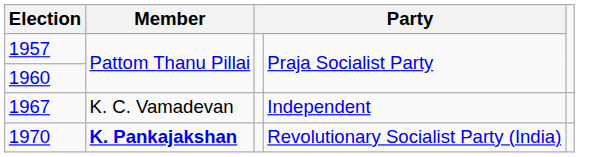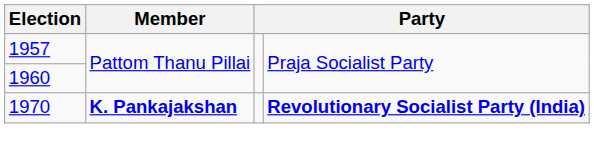- row: (30, 107)
(414, 136) normal -> (426, 107) bold
